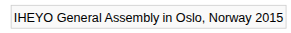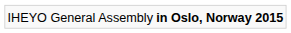(223, 18) normal -> (220, 18) bold
